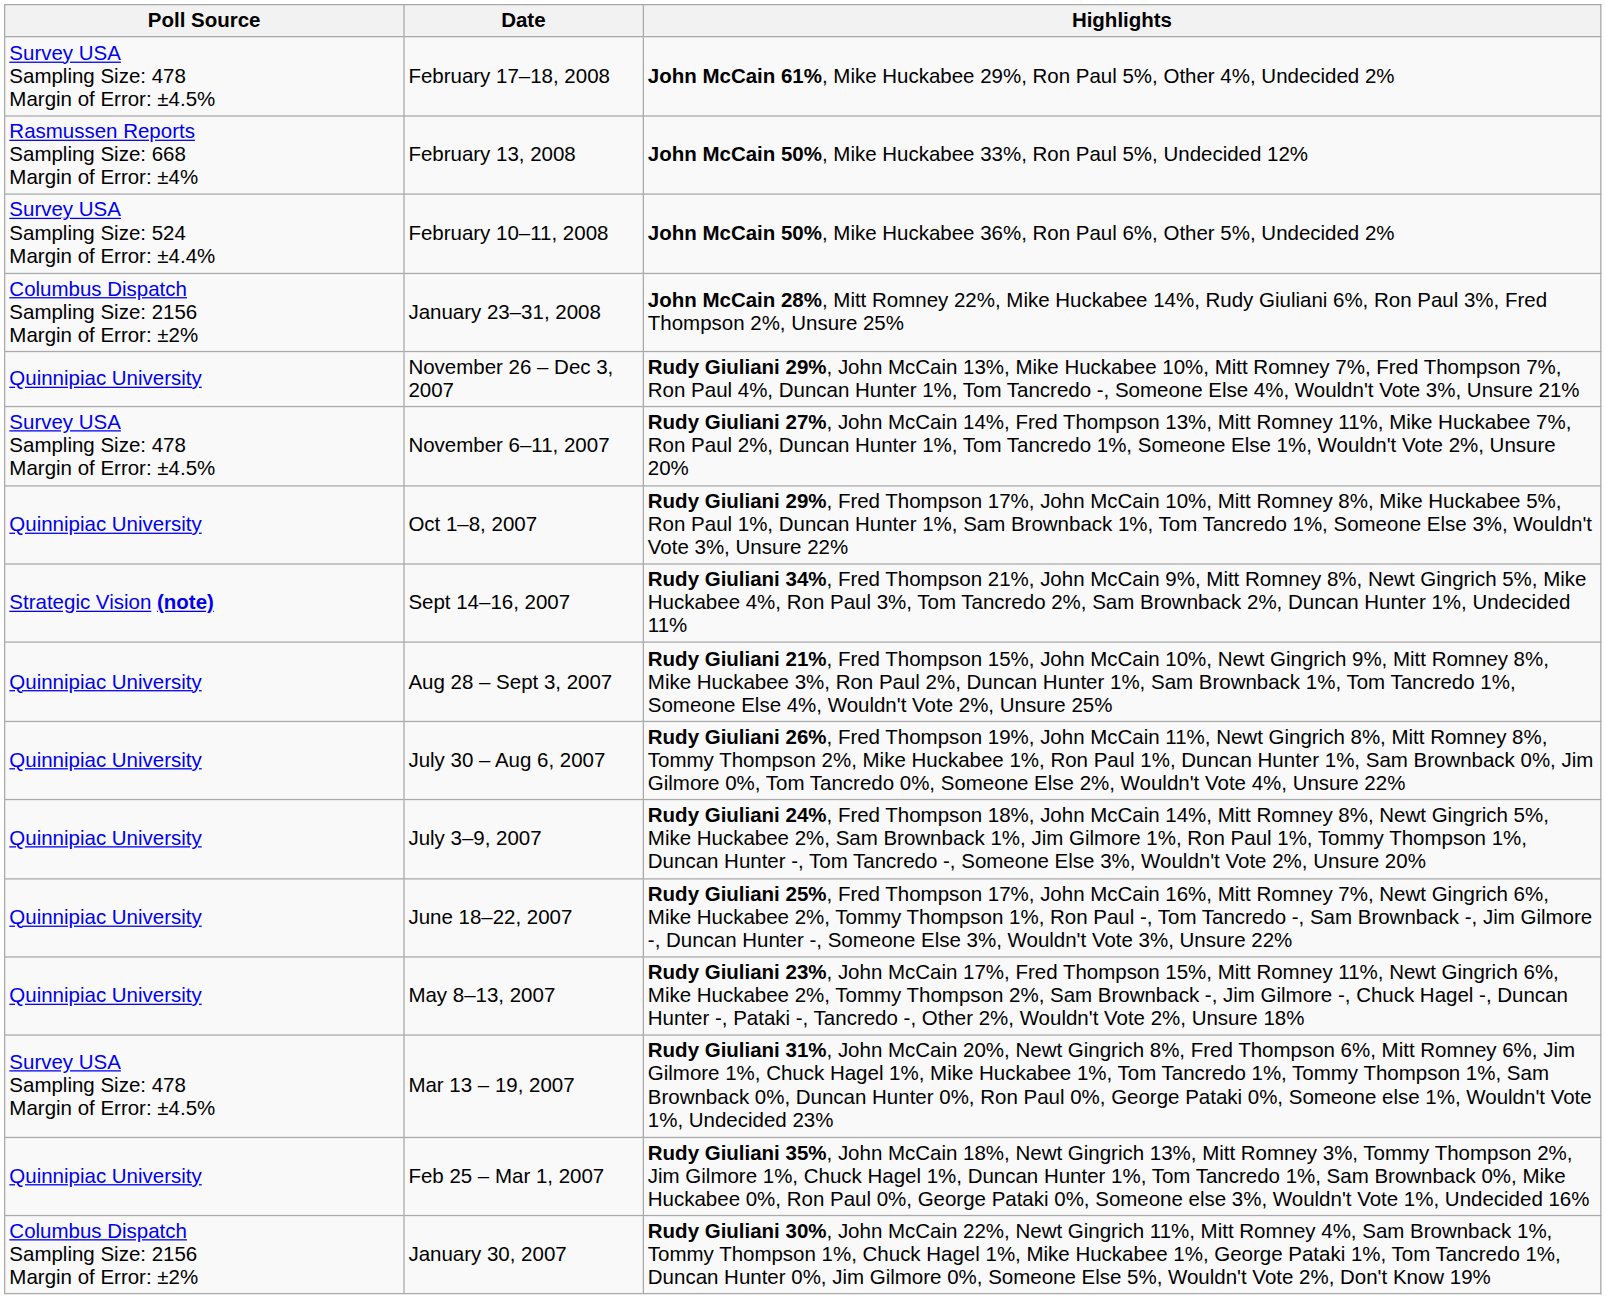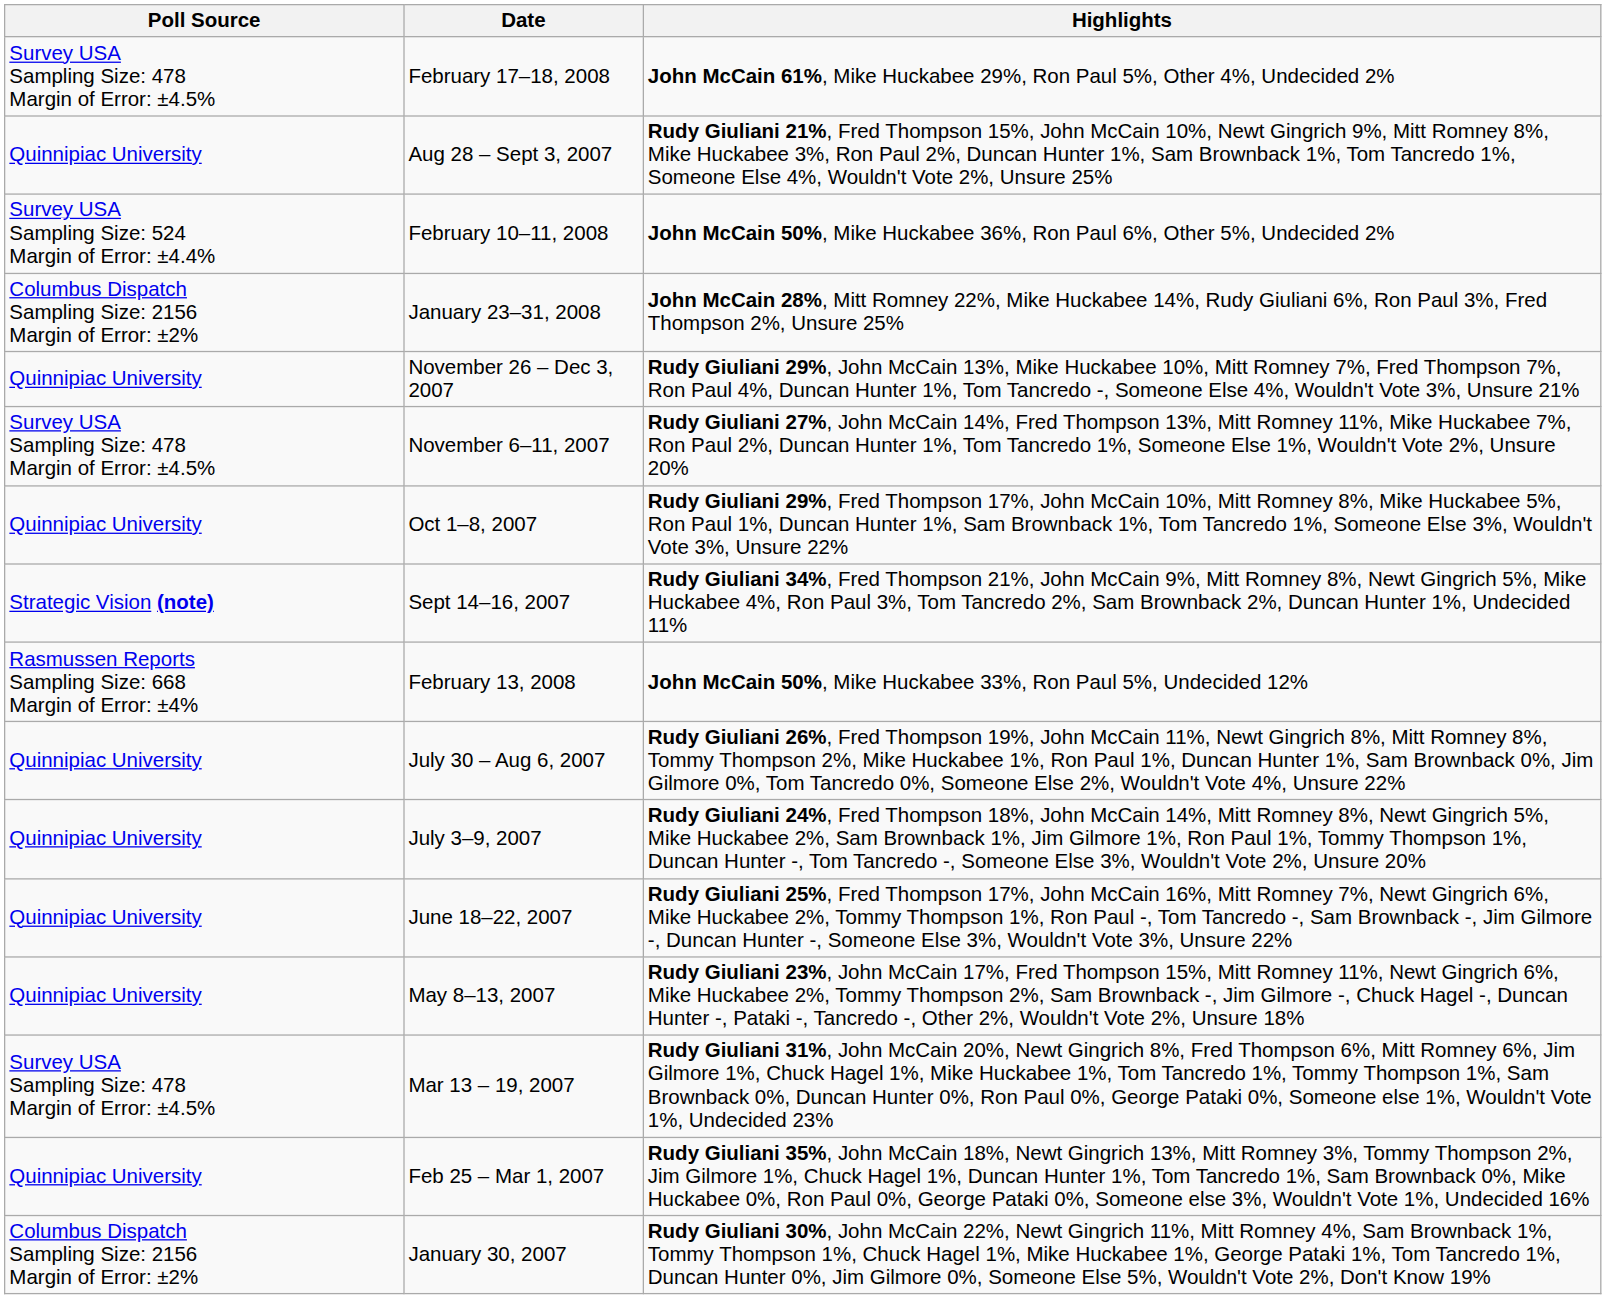rows swapped: (492, 154) <-> (510, 681)
